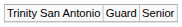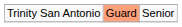(121, 13) no background -> (121, 13) lightsalmon background
